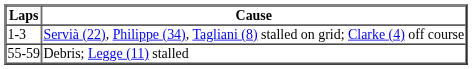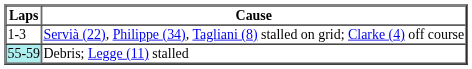(24, 53) no background -> (24, 53) paleturquoise background
